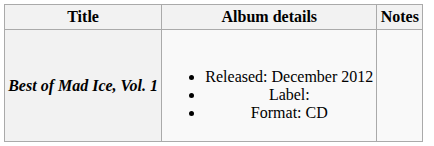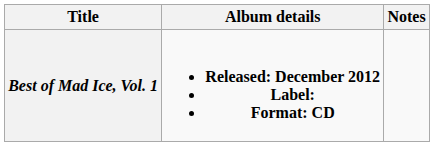(269, 95) normal -> (273, 95) bold
